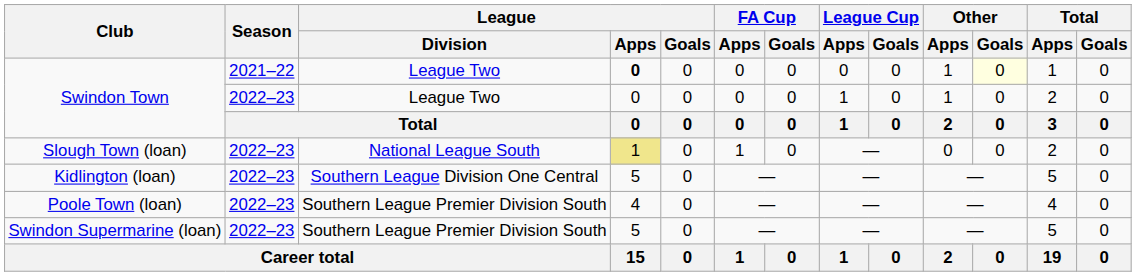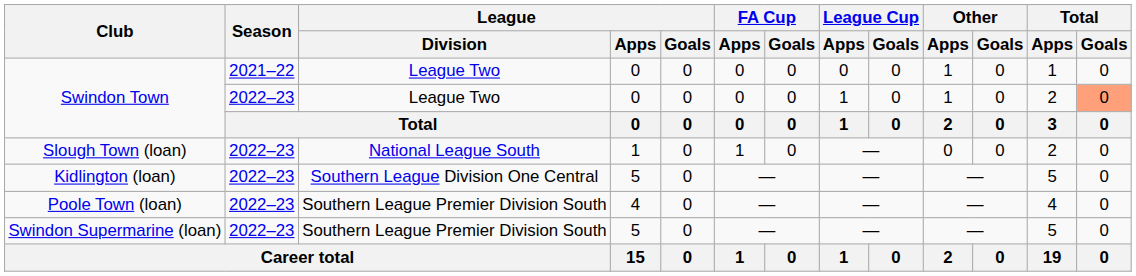(635, 71) bold -> (635, 71) normal
(1000, 71) lightyellow background -> (1000, 71) no background
(1104, 97) no background -> (1104, 97) lightsalmon background
(635, 151) khaki background -> (635, 151) no background
